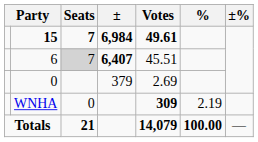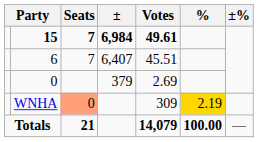(91, 59) lightgrey background -> (91, 59) no background
(117, 59) bold -> (117, 59) normal
(91, 103) no background -> (91, 103) lightsalmon background
(167, 103) bold -> (167, 103) normal
(210, 103) no background -> (210, 103) gold background
